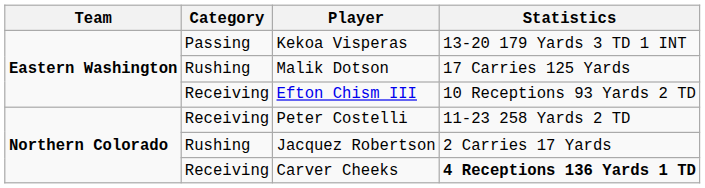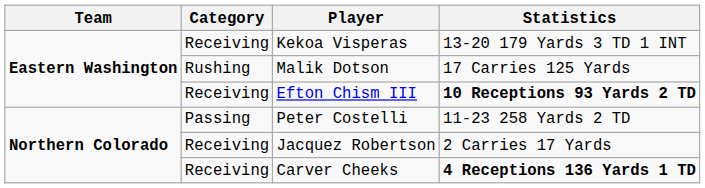(218, 43) Passing -> (227, 43) Receiving
(570, 94) normal -> (570, 94) bold
(227, 120) Receiving -> (218, 120) Passing
(218, 145) Rushing -> (227, 145) Receiving
